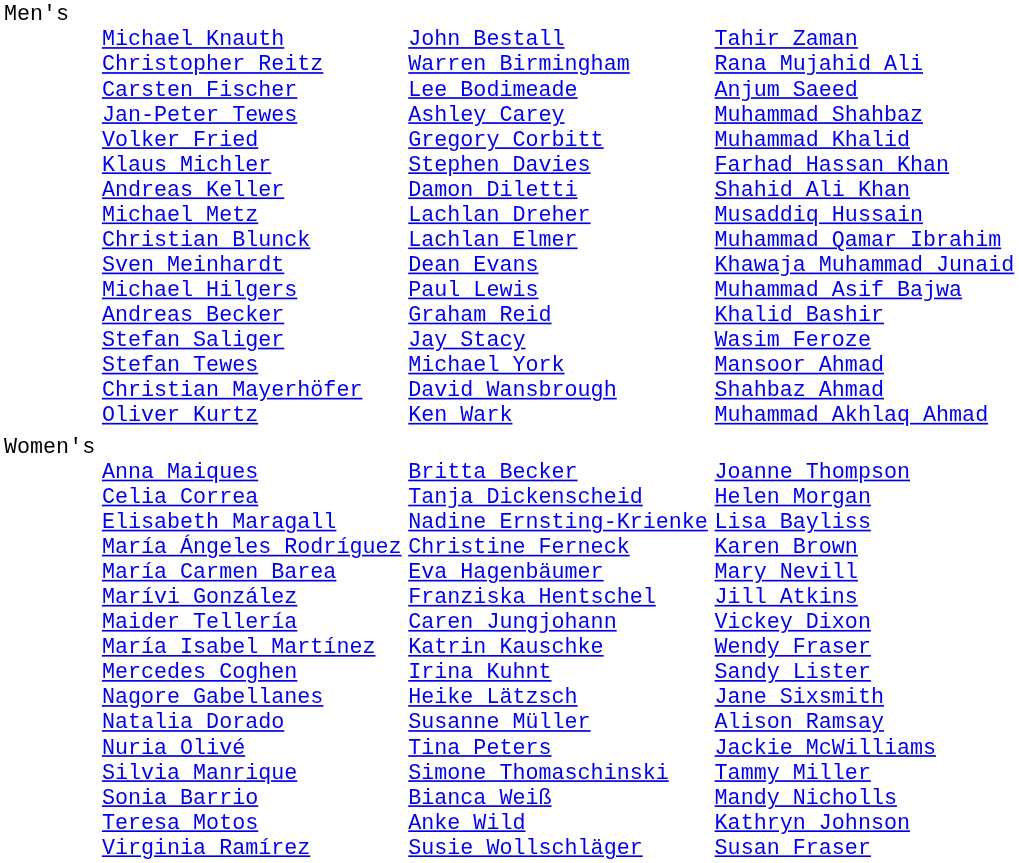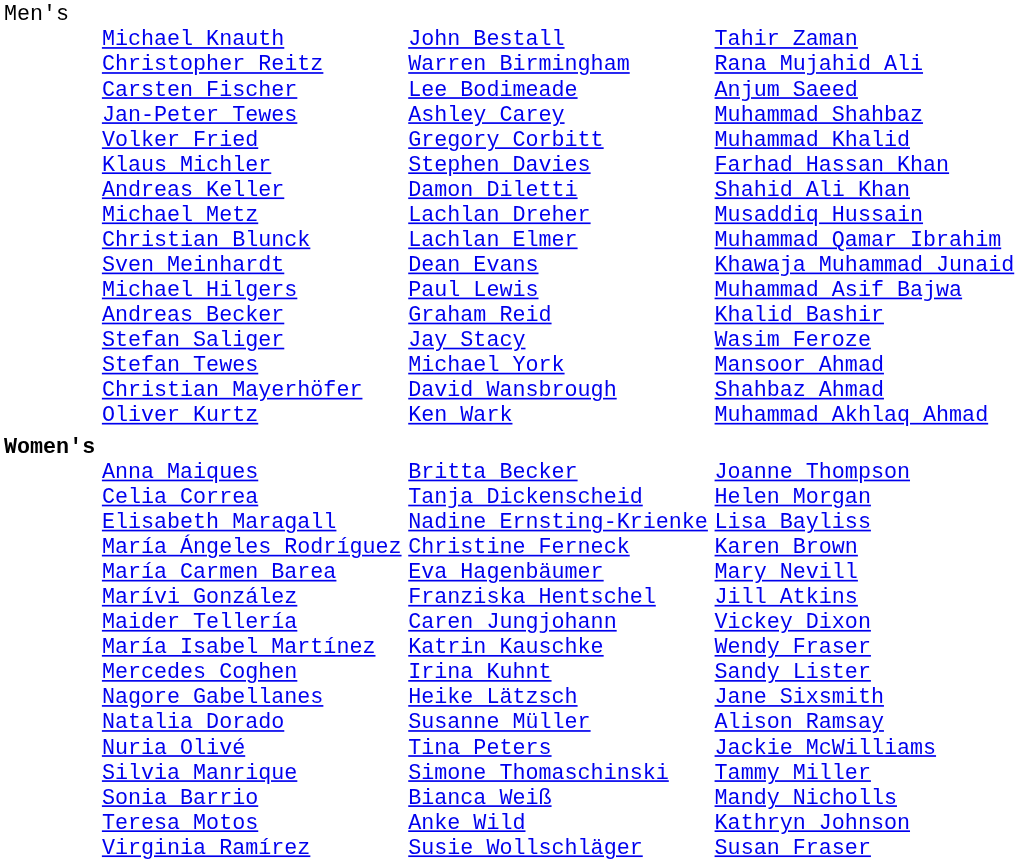(50, 447) normal -> (50, 447) bold
